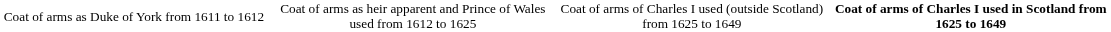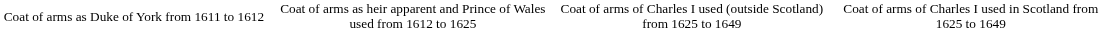(971, 16) bold -> (971, 16) normal
